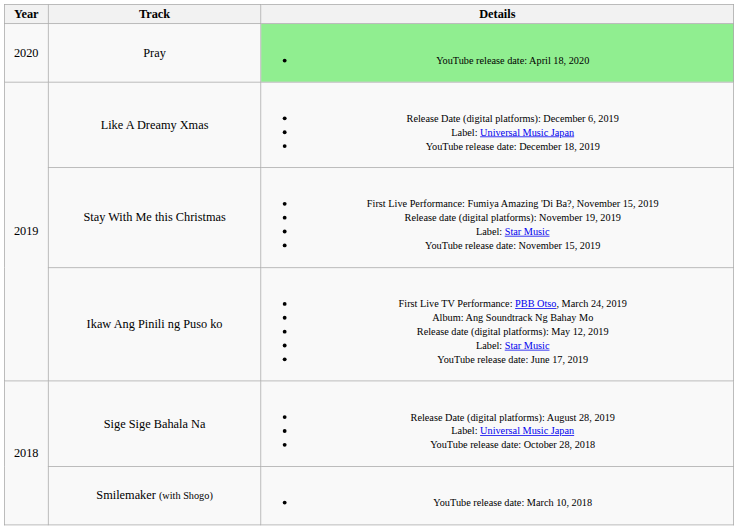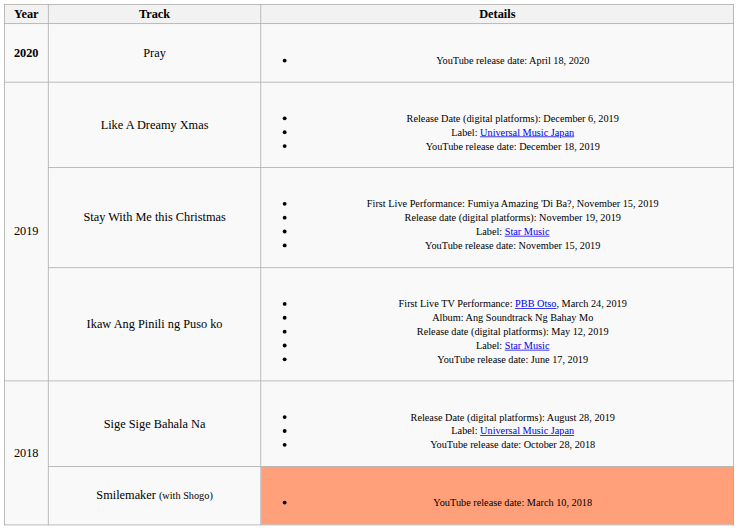(26, 53) normal -> (26, 53) bold
(497, 60) lightgreen background -> (497, 60) no background
(497, 503) no background -> (497, 503) lightsalmon background
